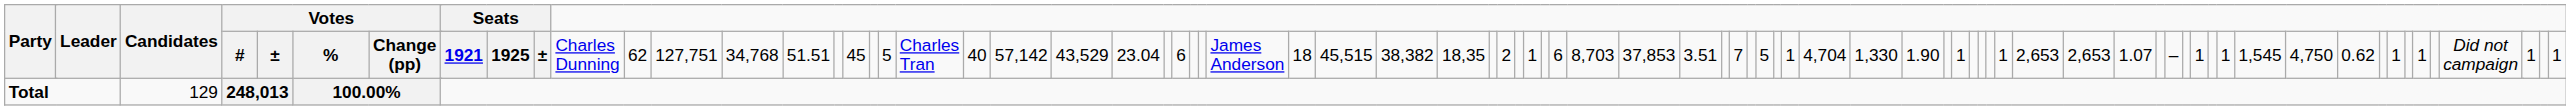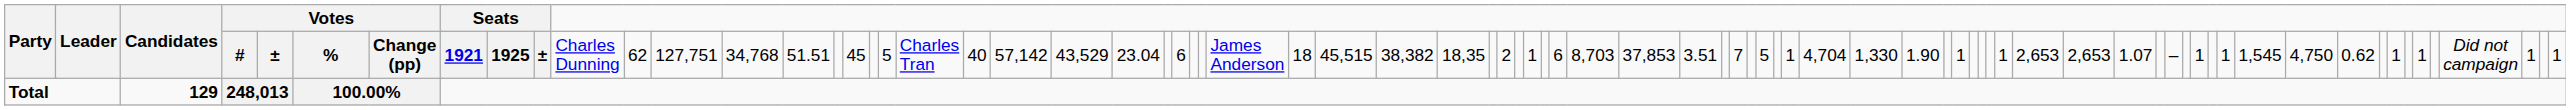(204, 91) normal -> (204, 91) bold
